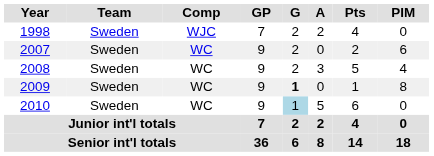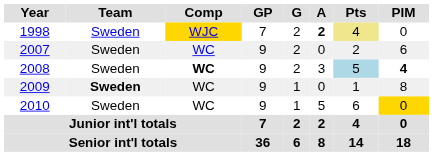(201, 31) no background -> (204, 31) gold background
(320, 31) normal -> (321, 31) bold
(355, 31) no background -> (356, 31) khaki background
(201, 68) normal -> (204, 68) bold
(355, 68) no background -> (356, 68) lightblue background
(403, 68) normal -> (404, 68) bold
(114, 87) normal -> (115, 87) bold
(295, 87) bold -> (297, 87) normal
(295, 105) lightblue background -> (297, 105) no background
(403, 105) no background -> (404, 105) gold background
